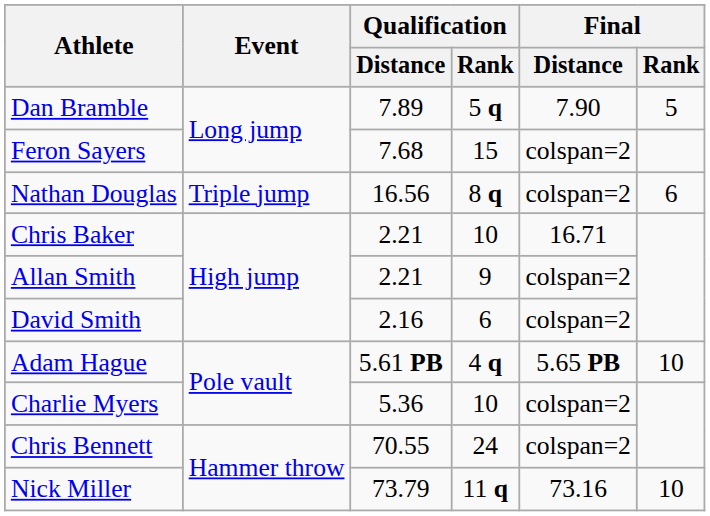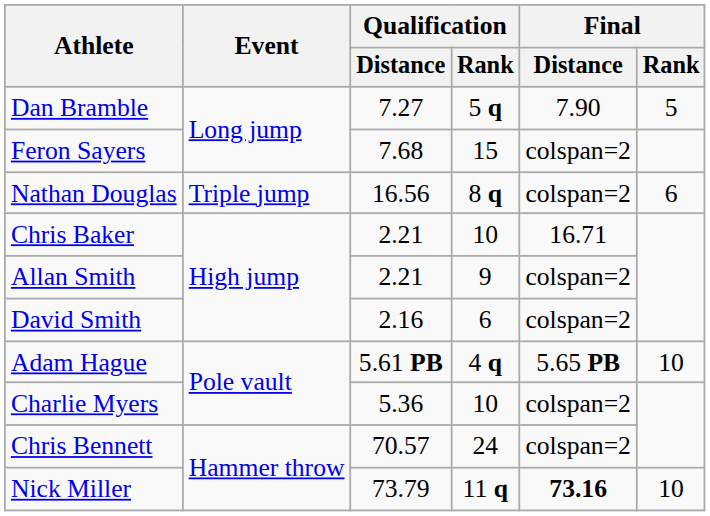(401, 108) 7.89 -> (401, 108) 7.27
(401, 446) 70.55 -> (401, 446) 70.57
(578, 488) normal -> (578, 488) bold
